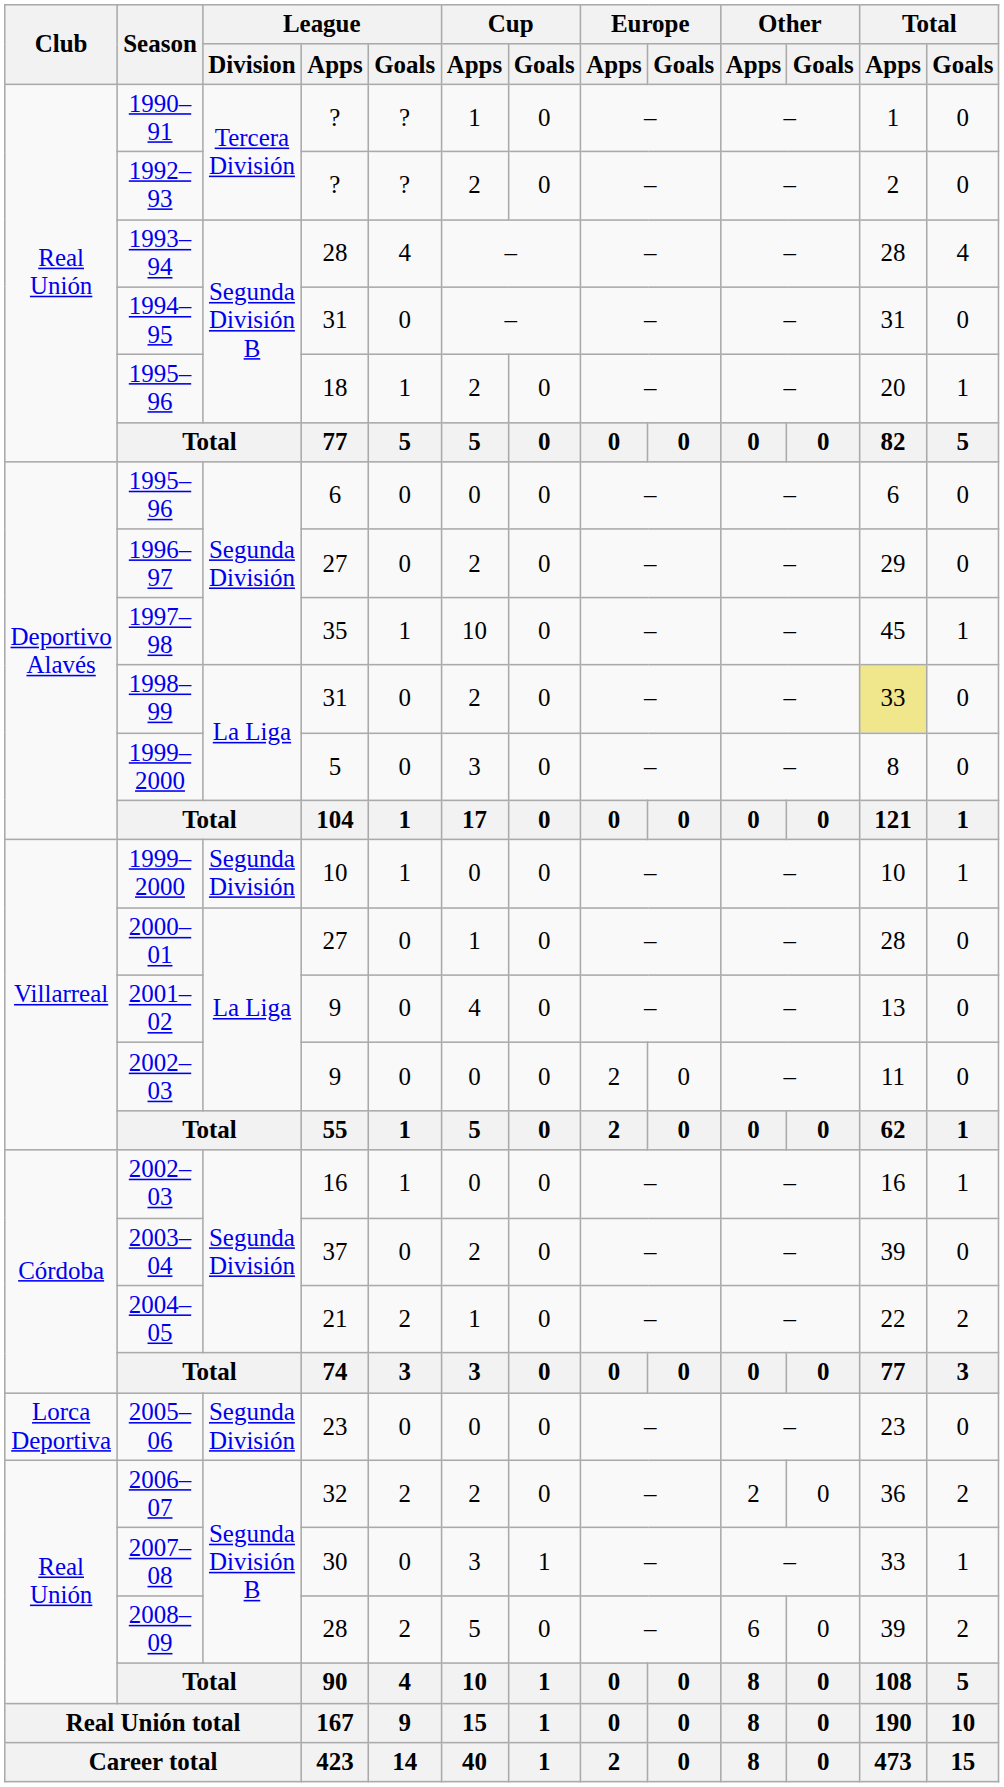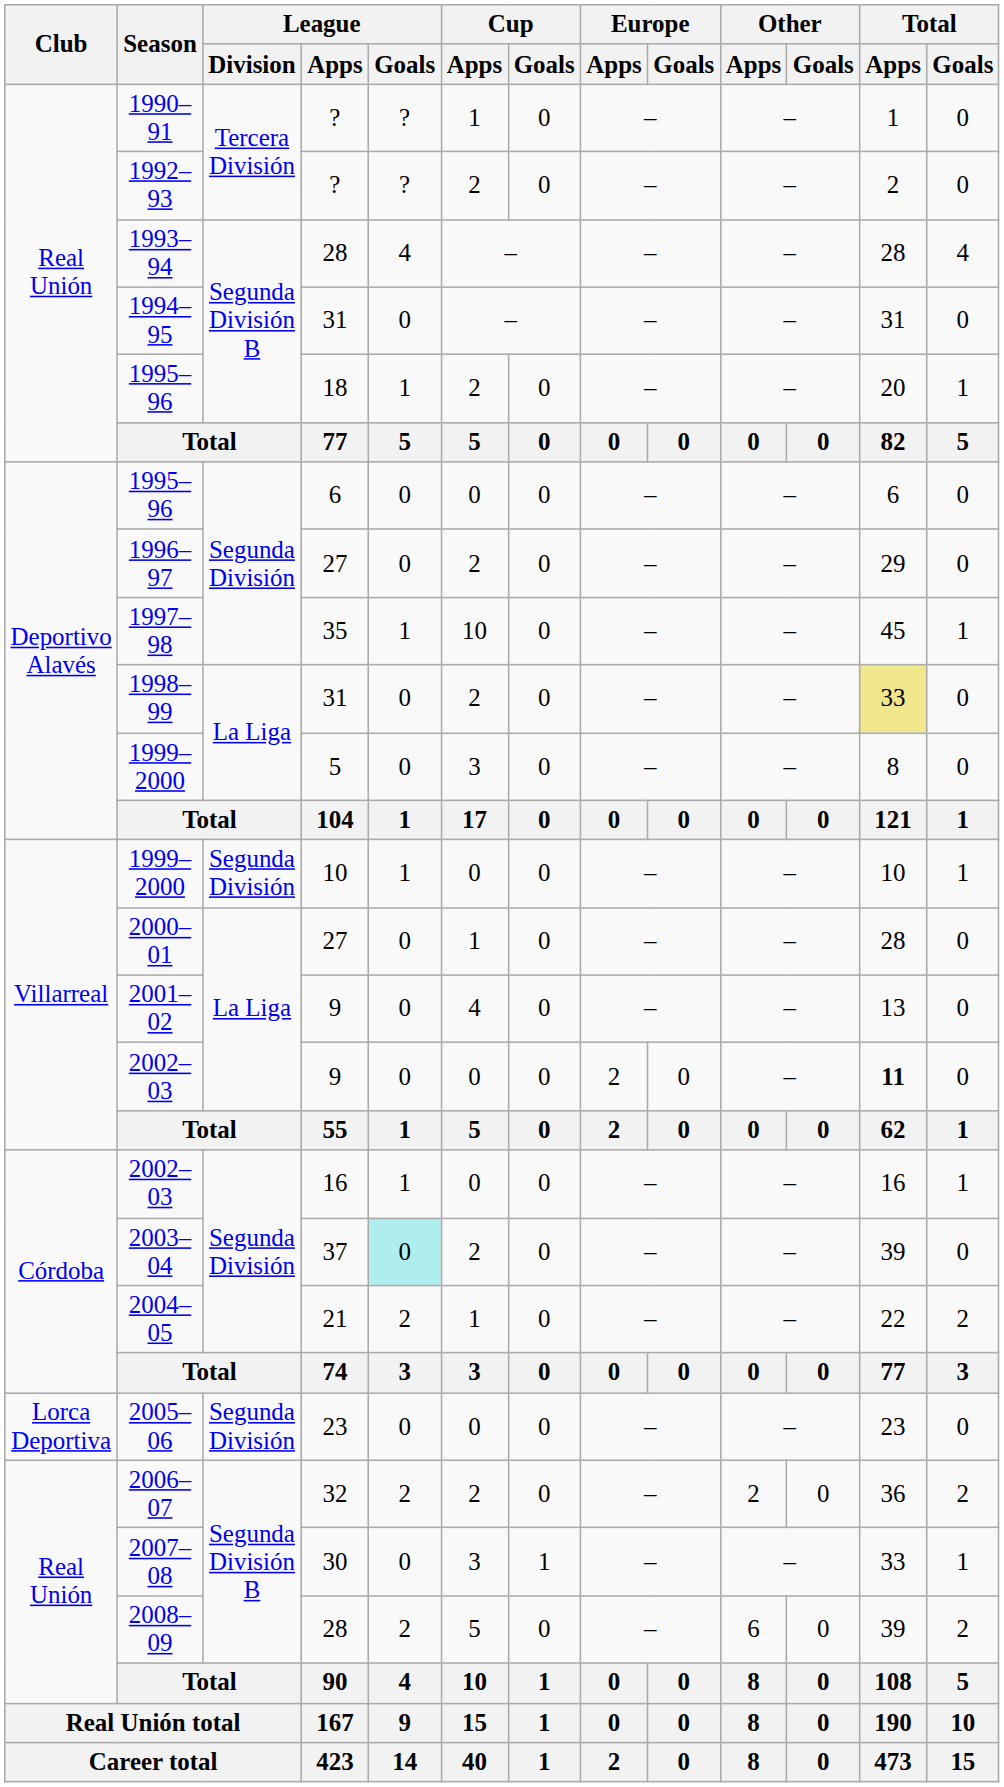(893, 1076) normal -> (893, 1076) bold
(405, 1251) no background -> (405, 1251) paleturquoise background
